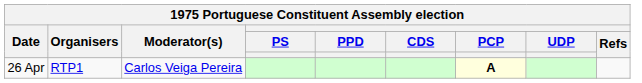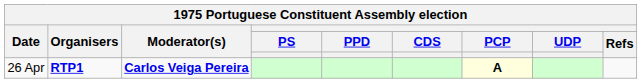(67, 67) normal -> (67, 67) bold
(183, 67) normal -> (186, 67) bold
